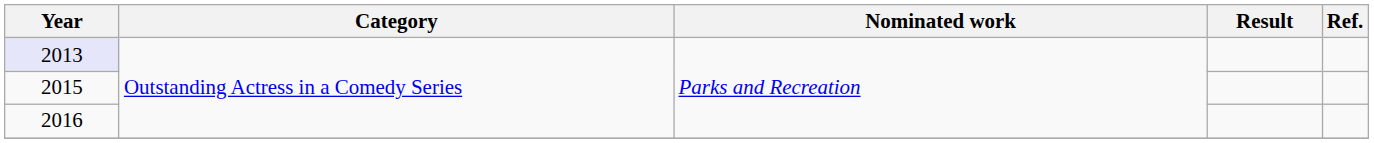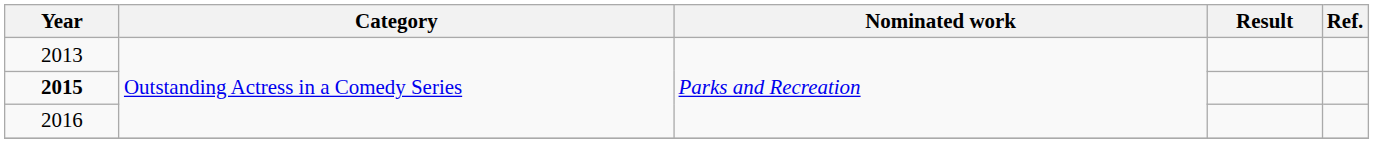(62, 54) lavender background -> (62, 54) no background
(62, 87) normal -> (62, 87) bold
